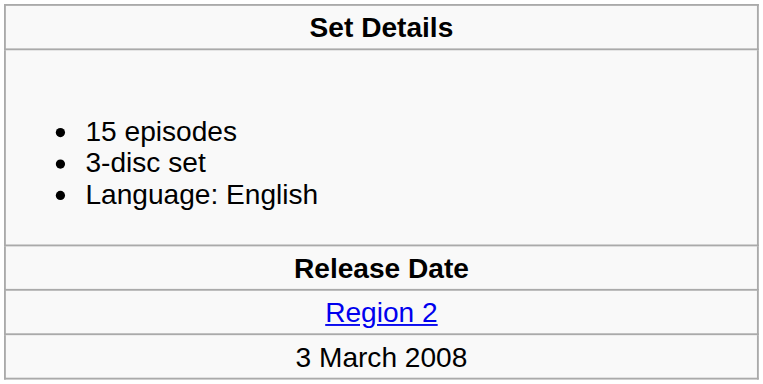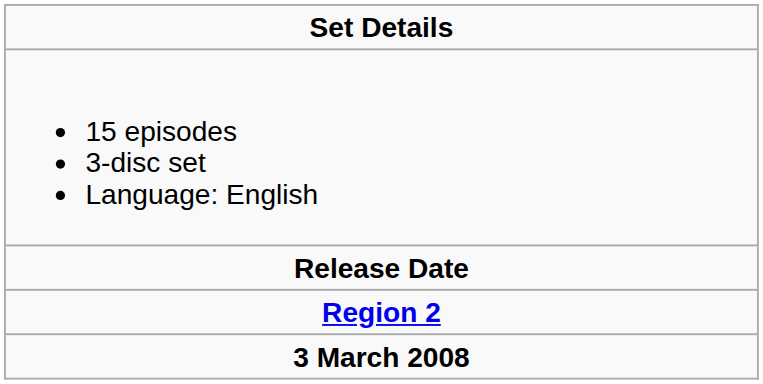(381, 311) normal -> (381, 311) bold
(381, 356) normal -> (381, 356) bold
